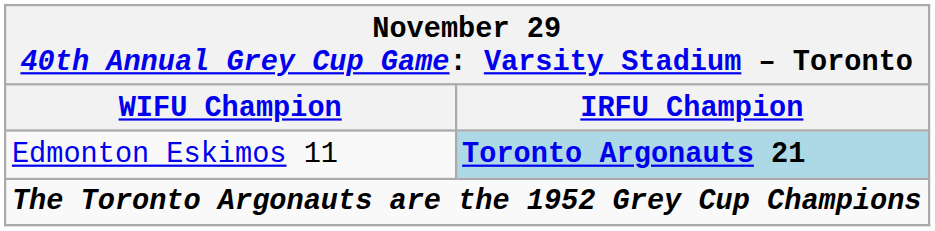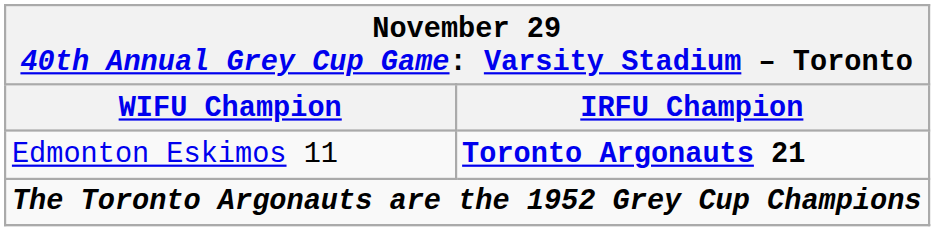(634, 155) lightblue background -> (634, 155) no background
